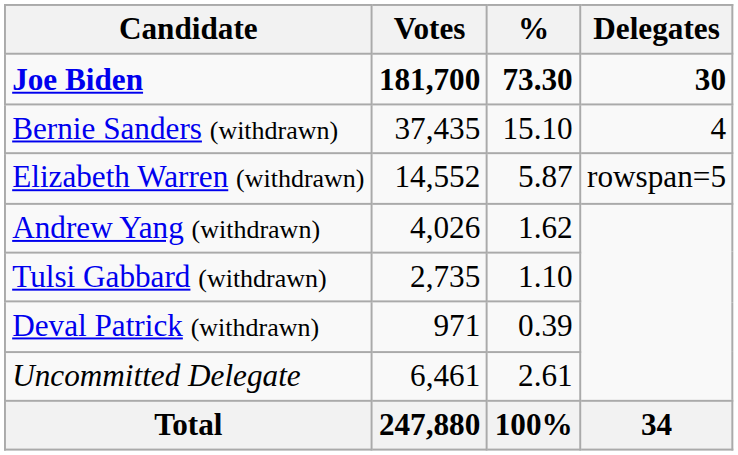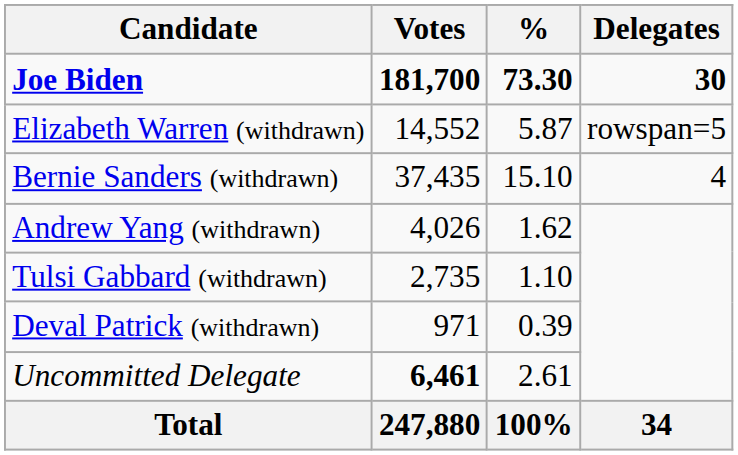rows swapped: (175, 128) <-> (188, 177)
(445, 375) normal -> (445, 375) bold
